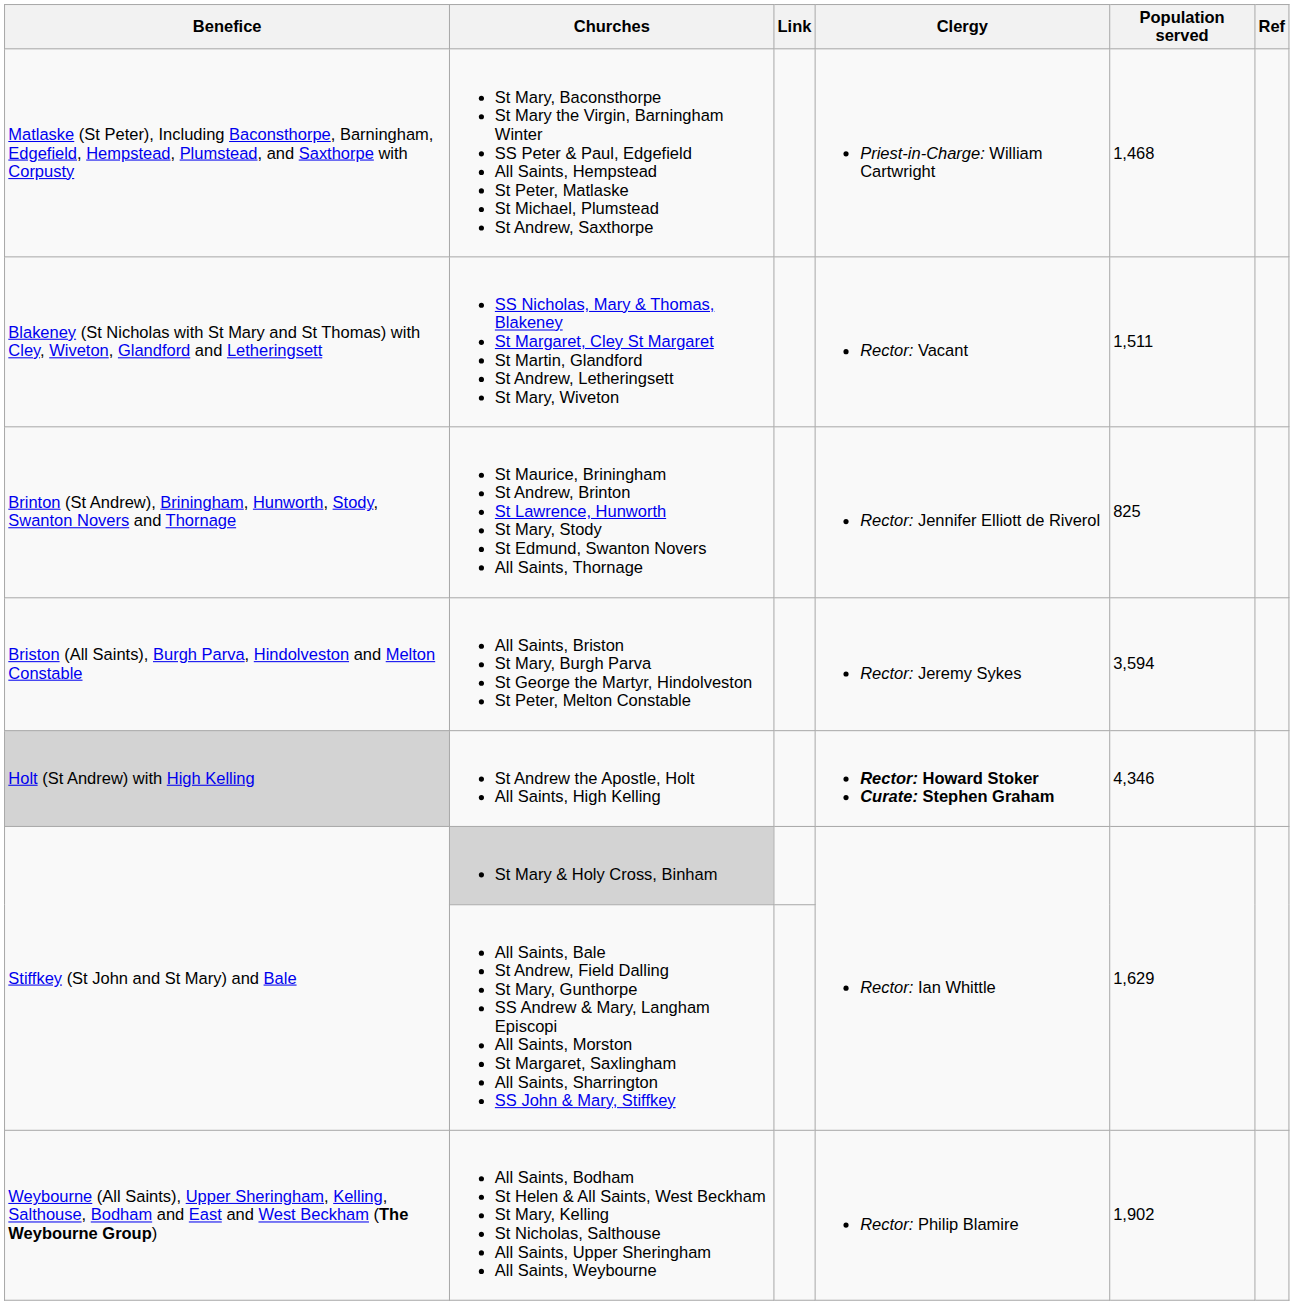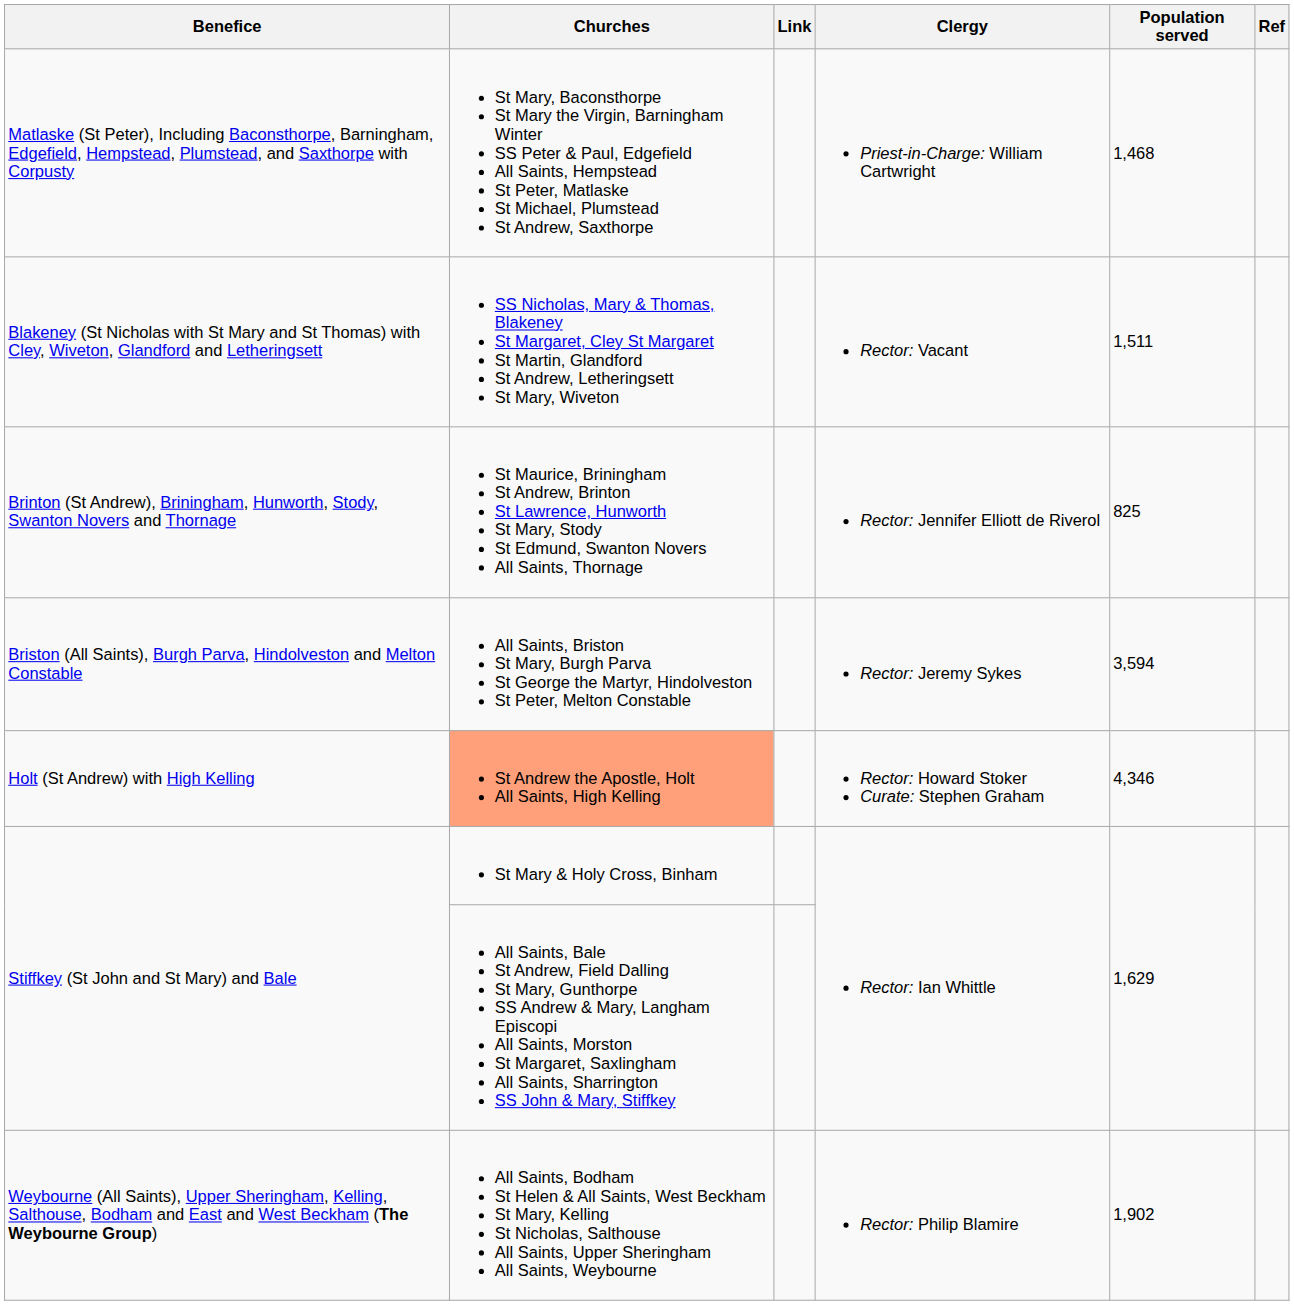(132, 778) lightgrey background -> (132, 778) no background
(612, 788) no background -> (612, 788) lightsalmon background
(962, 788) bold -> (962, 788) normal
(612, 875) lightgrey background -> (612, 875) no background
